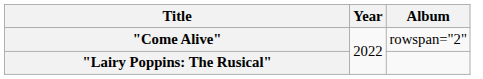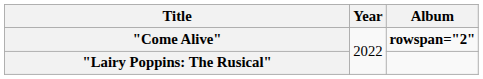(428, 39) normal -> (432, 39) bold
